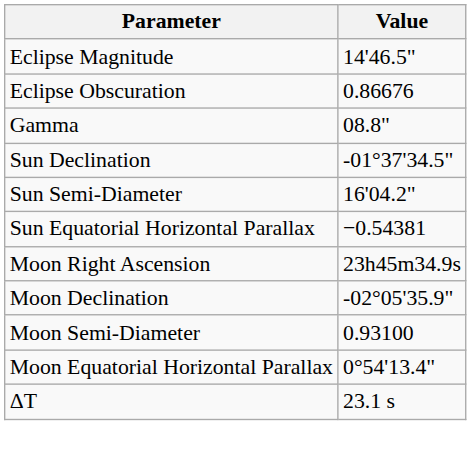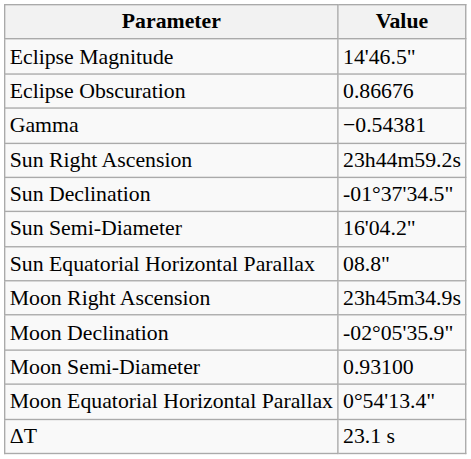(367, 125) 08.8" -> (385, 125) −0.54381
+ row: (101, 159)
(385, 228) −0.54381 -> (367, 263) 08.8"
